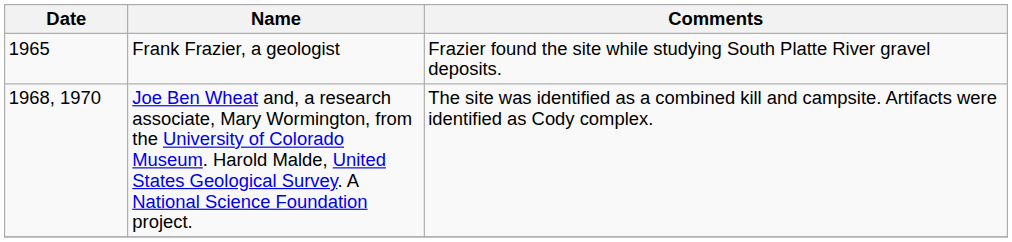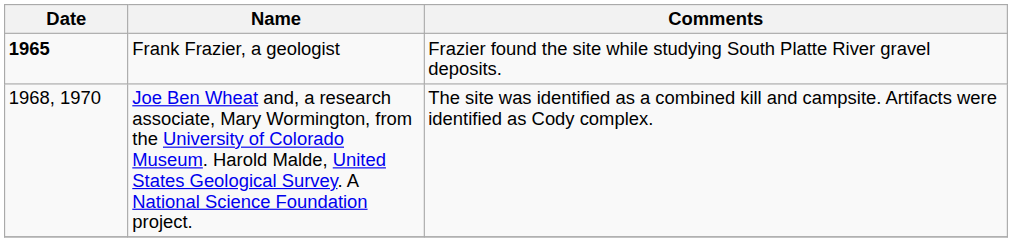(29, 48) normal -> (29, 48) bold
